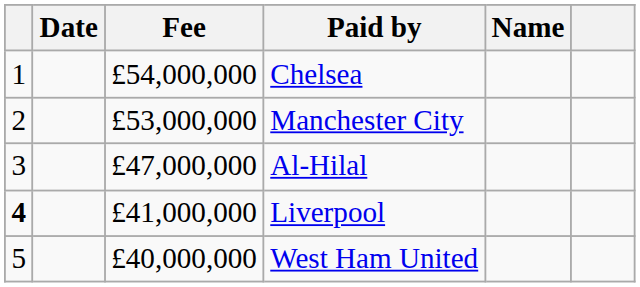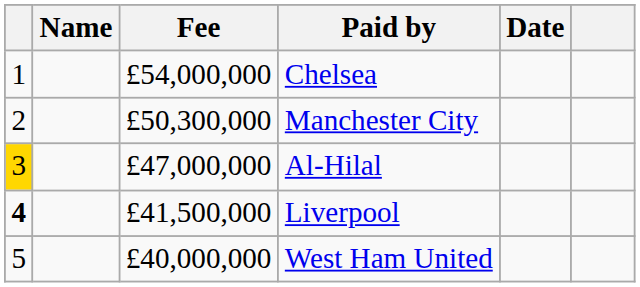columns swapped: (528, 27) <-> (69, 27)
(184, 119) £53,000,000 -> (199, 119) £50,300,000
(19, 166) no background -> (19, 166) gold background
(184, 212) £41,000,000 -> (199, 212) £41,500,000
